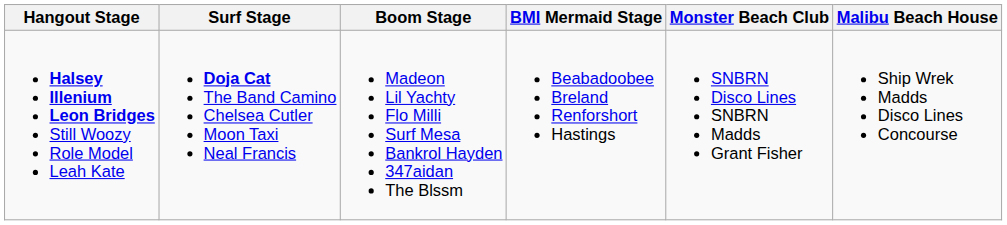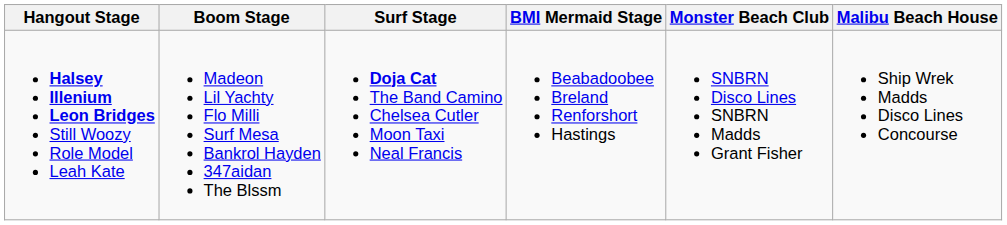columns swapped: (249, 17) <-> (423, 17)
